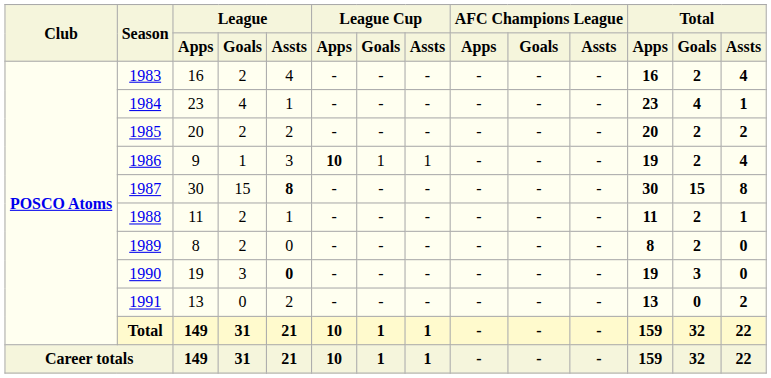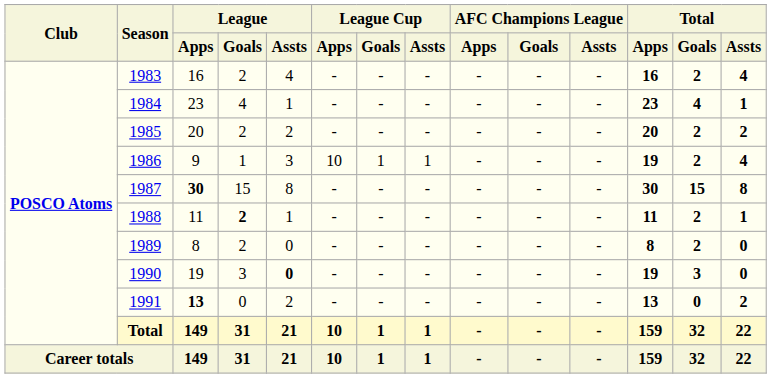(334, 160) bold -> (334, 160) normal
(196, 188) normal -> (196, 188) bold
(289, 188) bold -> (289, 188) normal
(243, 217) normal -> (243, 217) bold
(196, 302) normal -> (196, 302) bold
